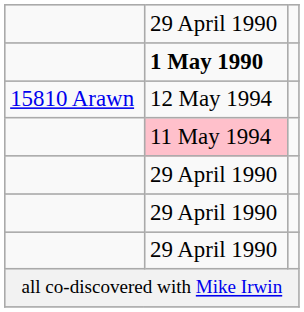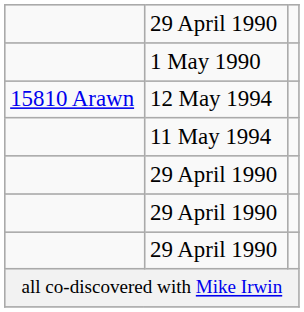(207, 61) bold -> (205, 61) normal
(211, 137) pink background -> (211, 137) no background
